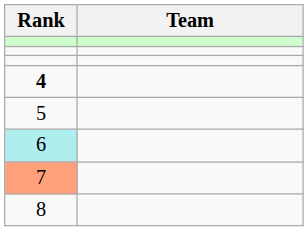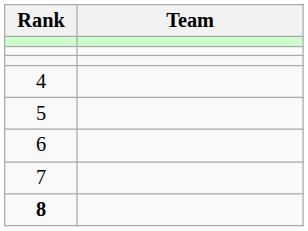(41, 80) bold -> (41, 80) normal
(41, 145) paleturquoise background -> (41, 145) no background
(41, 177) lightsalmon background -> (41, 177) no background
(41, 209) normal -> (41, 209) bold
